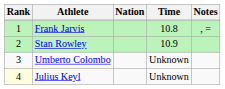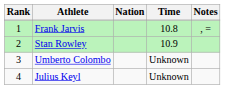(18, 76) lightyellow background -> (18, 76) no background
